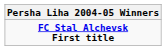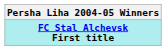(83, 33) no background -> (83, 33) paleturquoise background
